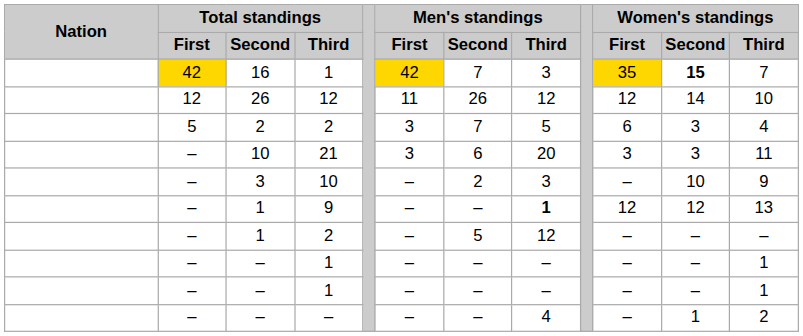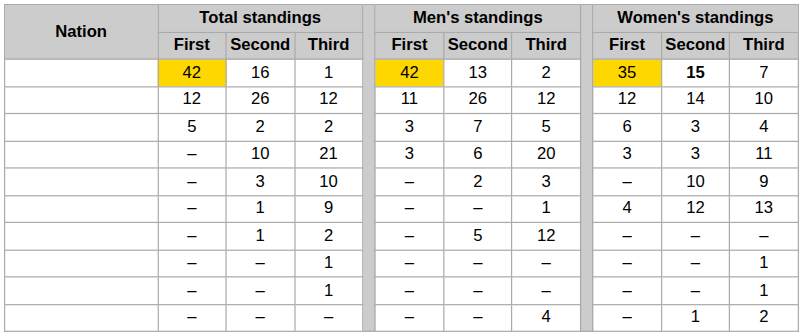(478, 72) 7 -> (478, 72) 13
(546, 72) 3 -> (546, 72) 2
(546, 208) bold -> (546, 208) normal
(627, 208) 12 -> (627, 208) 4
